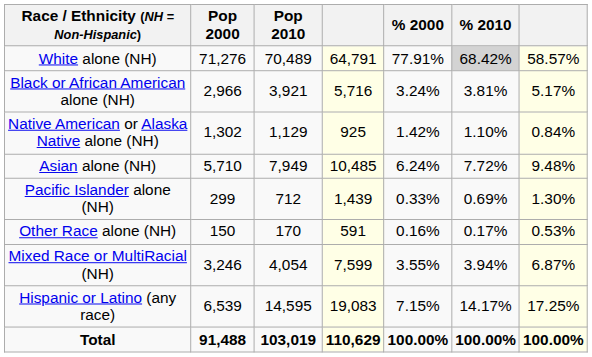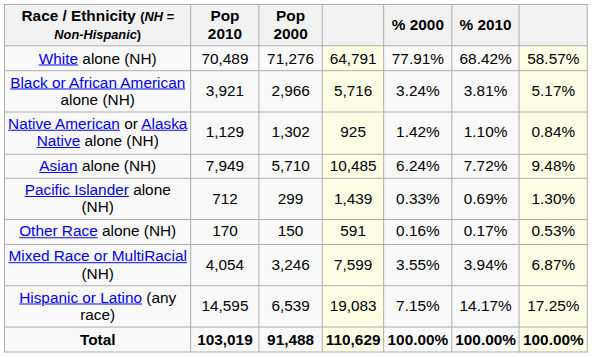columns swapped: (223, 25) <-> (288, 25)
(486, 58) lightgrey background -> (486, 58) no background
